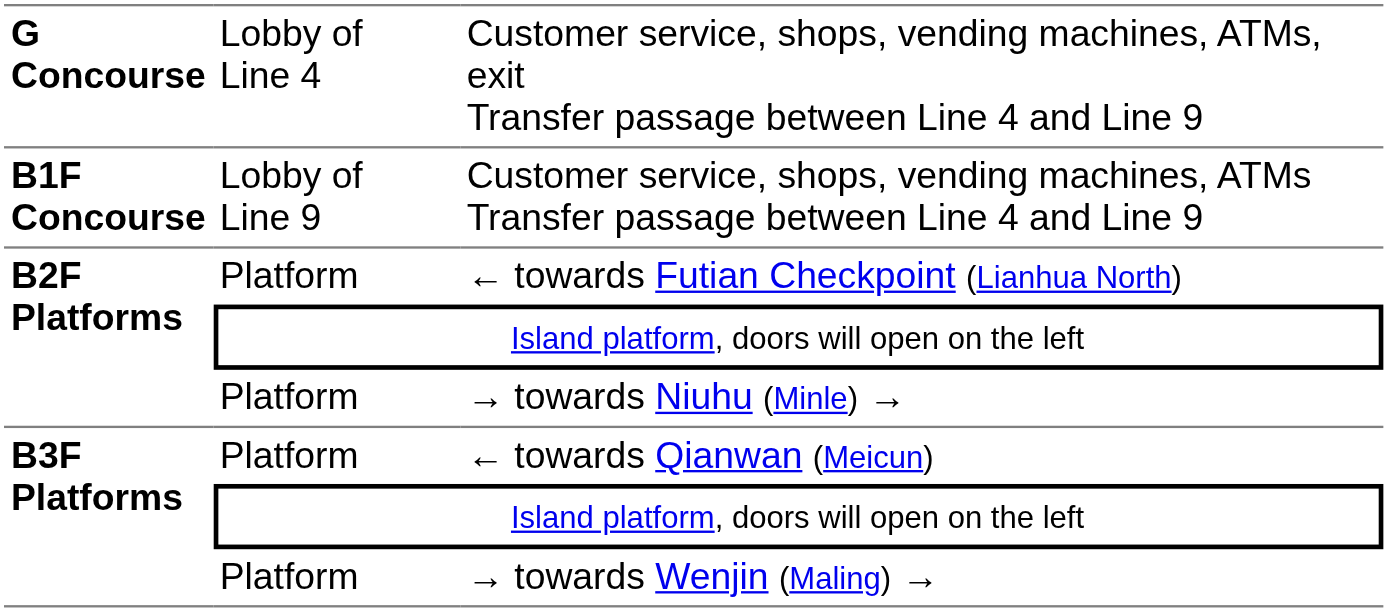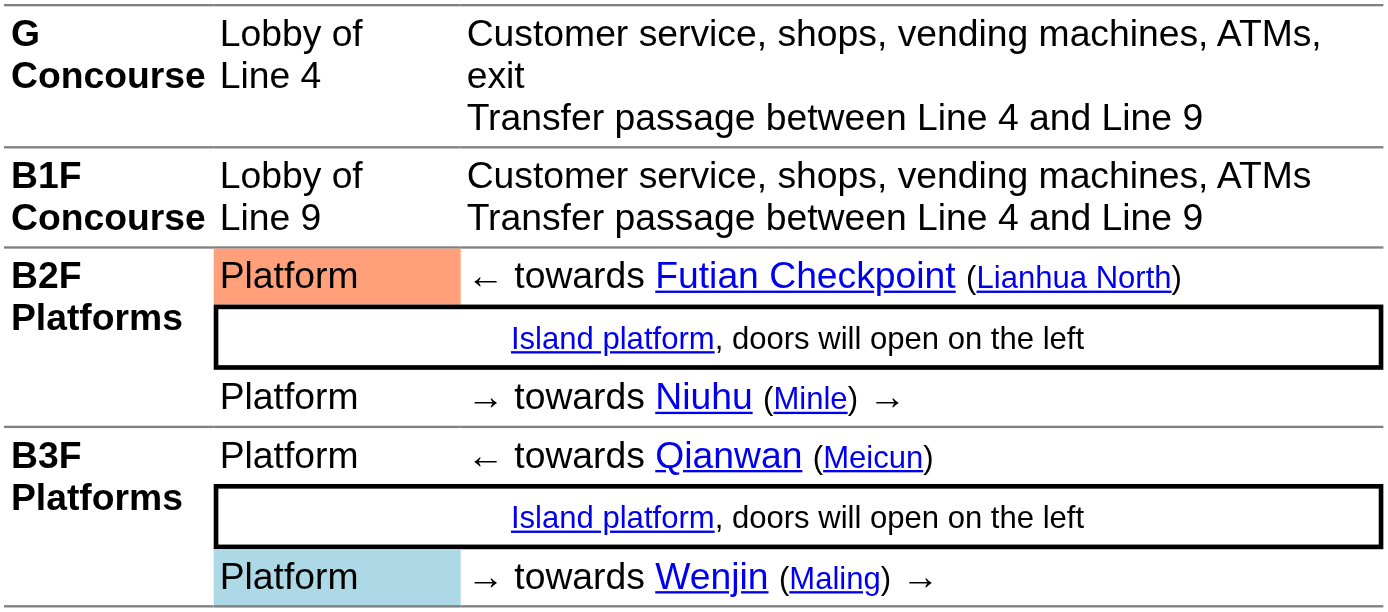(289, 275) no background -> (289, 275) lightsalmon background
(289, 576) no background -> (289, 576) lightblue background
